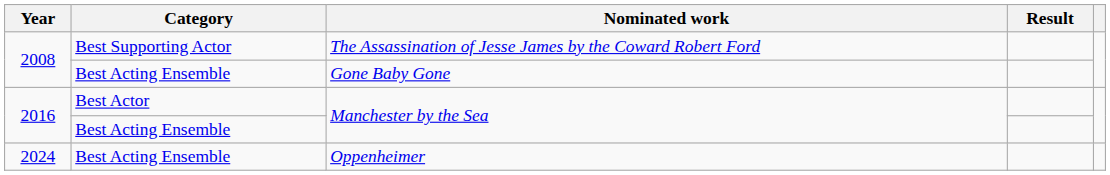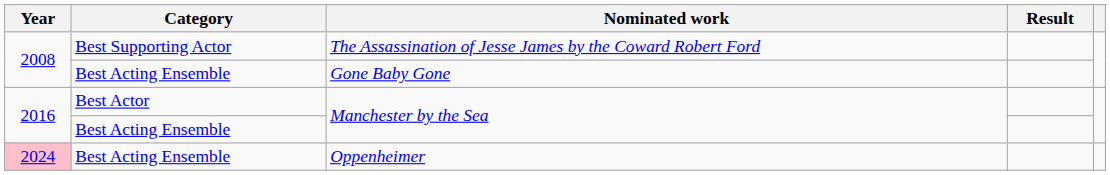(38, 156) no background -> (38, 156) pink background
